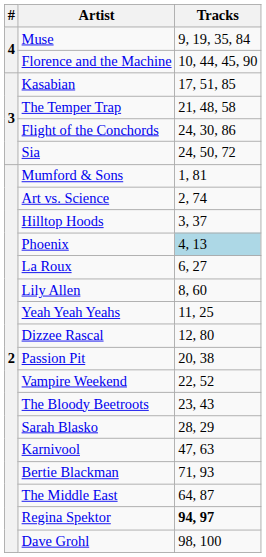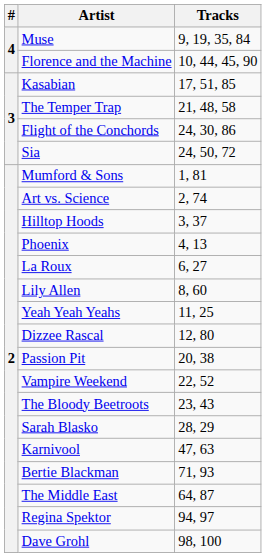(193, 244) lightblue background -> (193, 244) no background
(196, 518) bold -> (196, 518) normal
